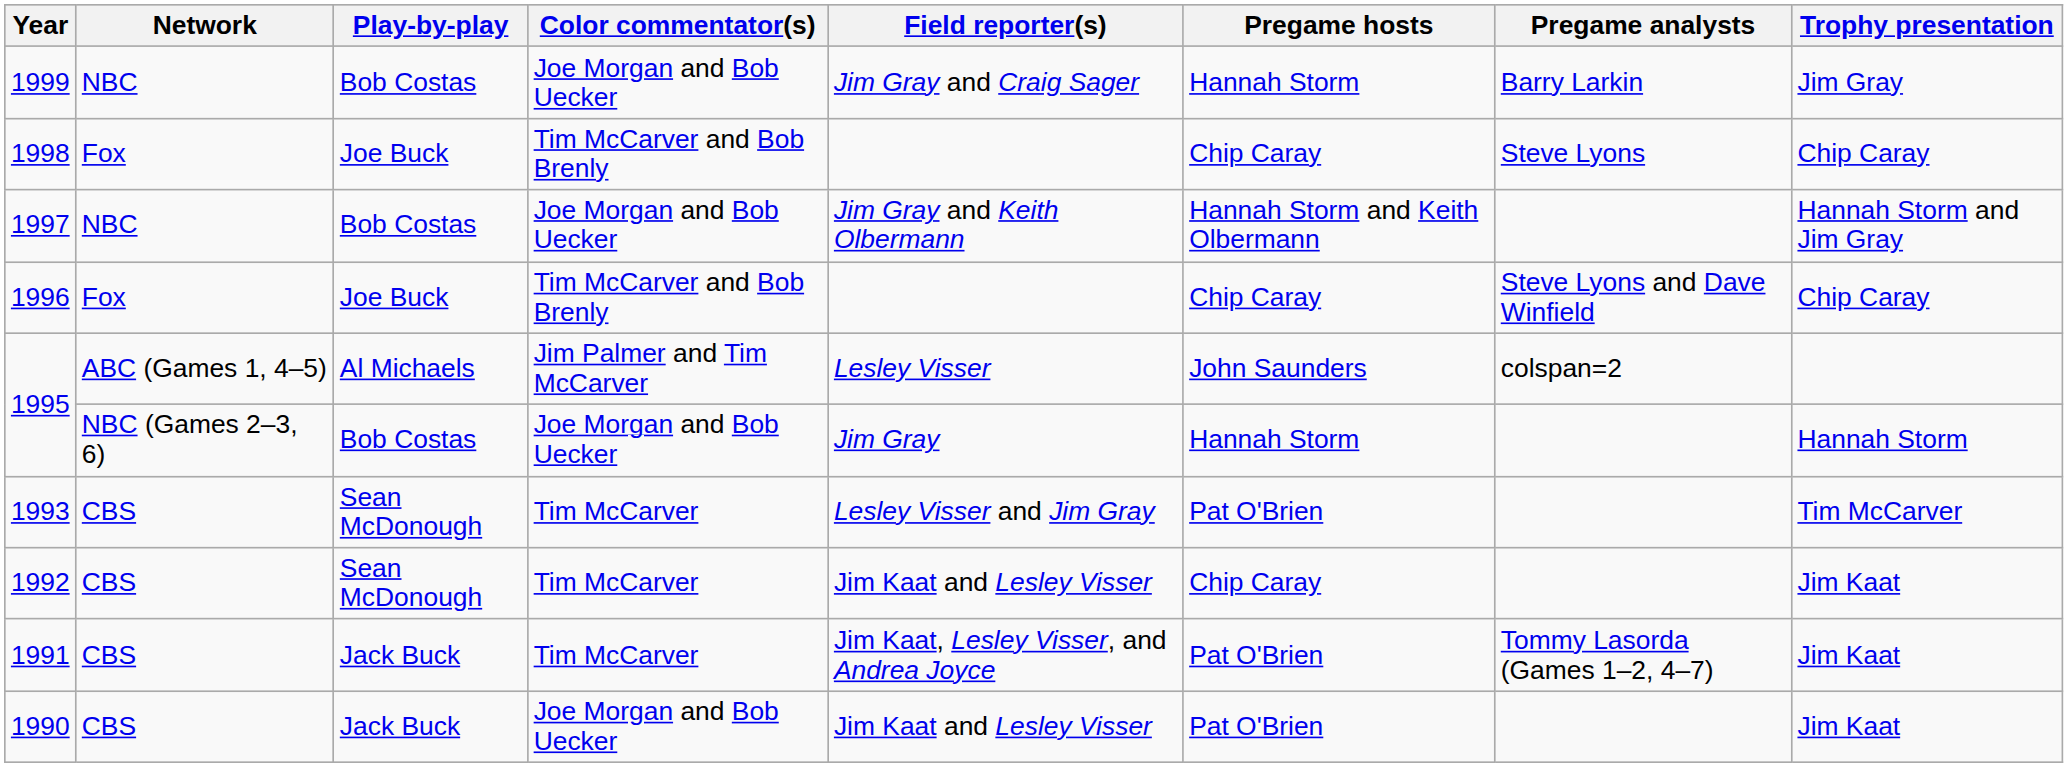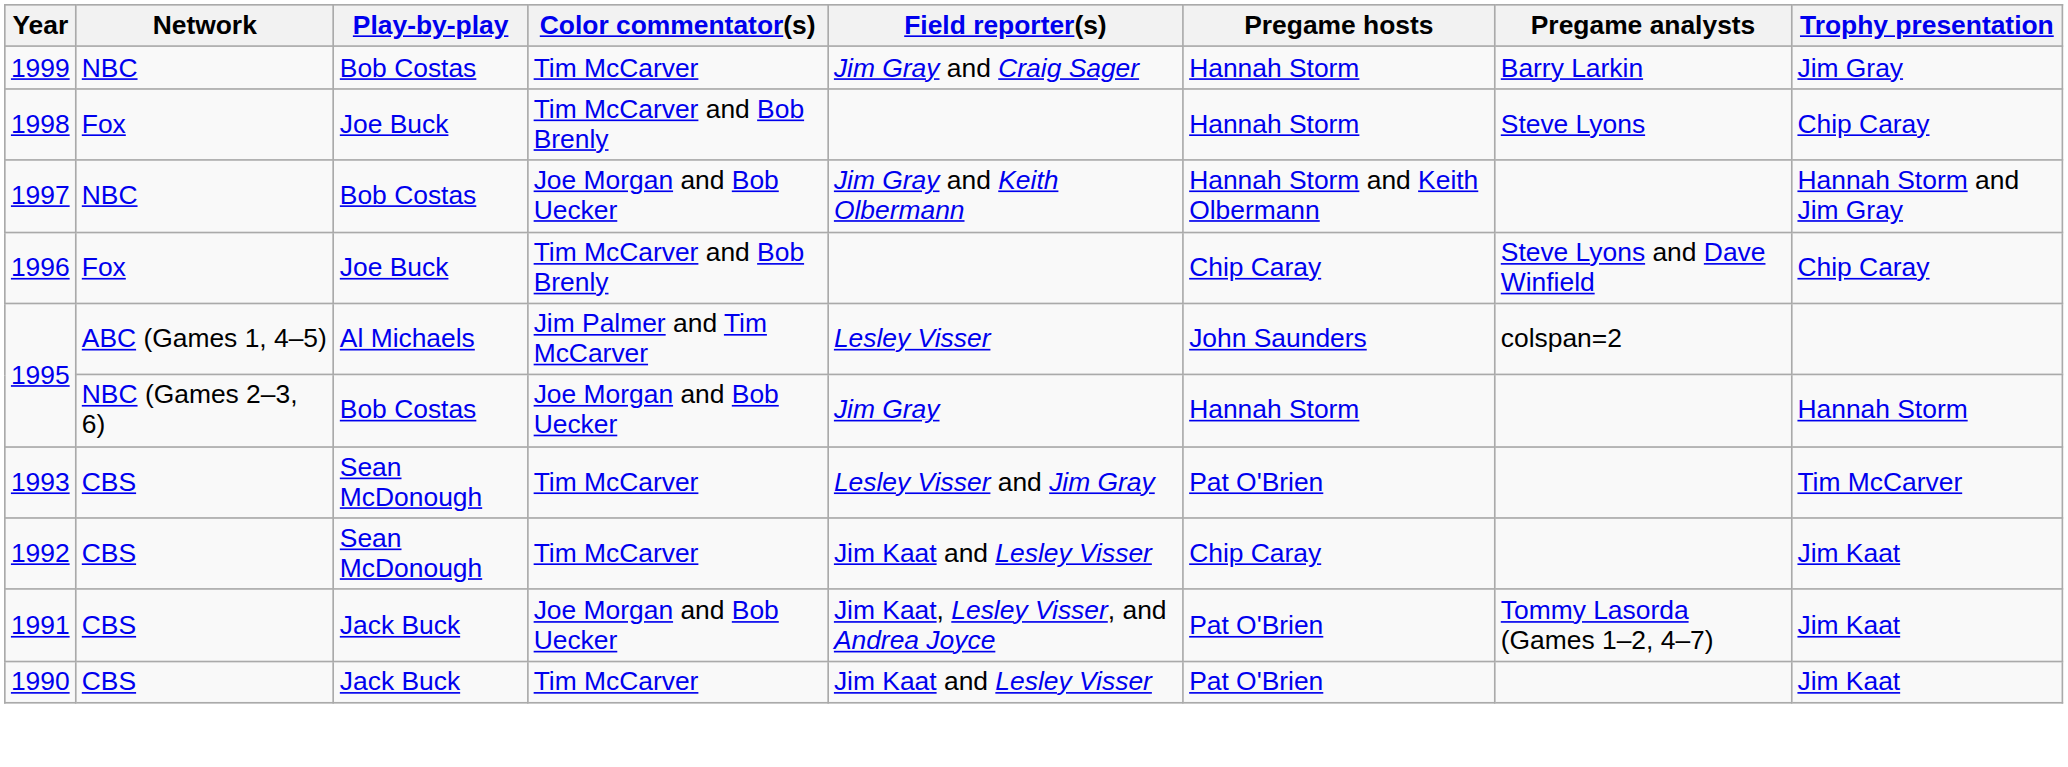(656, 82) Joe Morgan and Bob Uecker -> (616, 67) Tim McCarver
(1255, 153) Chip Caray -> (1274, 124) Hannah Storm
(616, 654) Tim McCarver -> (656, 625) Joe Morgan and Bob Uecker
(656, 726) Joe Morgan and Bob Uecker -> (616, 681) Tim McCarver
